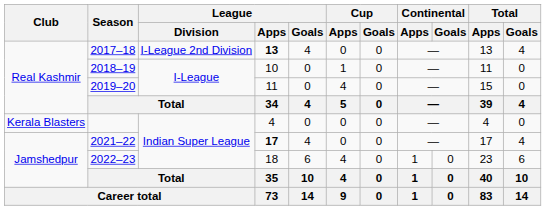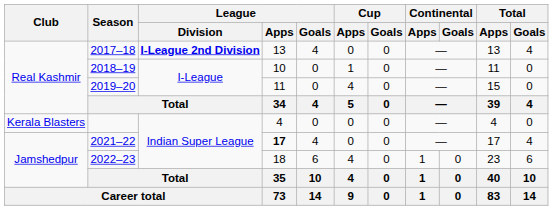(196, 50) normal -> (200, 50) bold
(272, 50) bold -> (279, 50) normal
